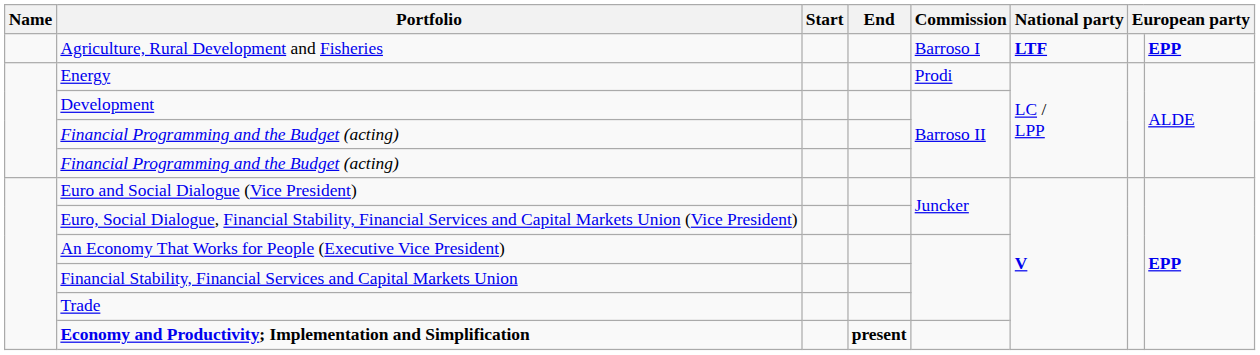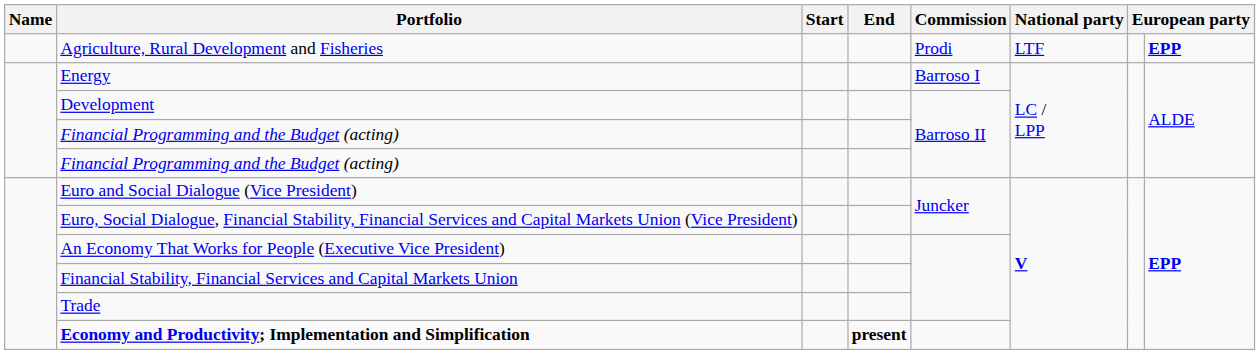(947, 47) Barroso I -> (934, 47) Prodi
(1031, 47) bold -> (1029, 47) normal
(934, 76) Prodi -> (947, 76) Barroso I
